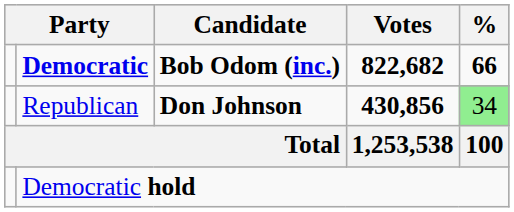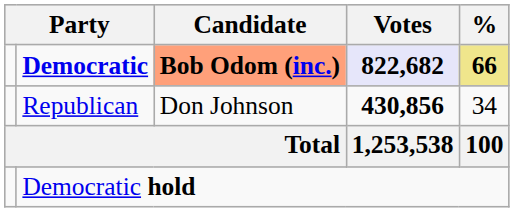(250, 65) no background -> (250, 65) lightsalmon background
(403, 65) no background -> (403, 65) lavender background
(484, 65) no background -> (484, 65) khaki background
(231, 105) bold -> (227, 105) normal
(484, 105) lightgreen background -> (484, 105) no background
